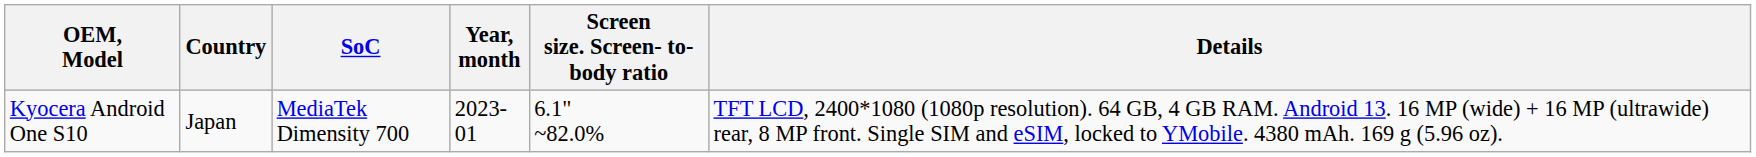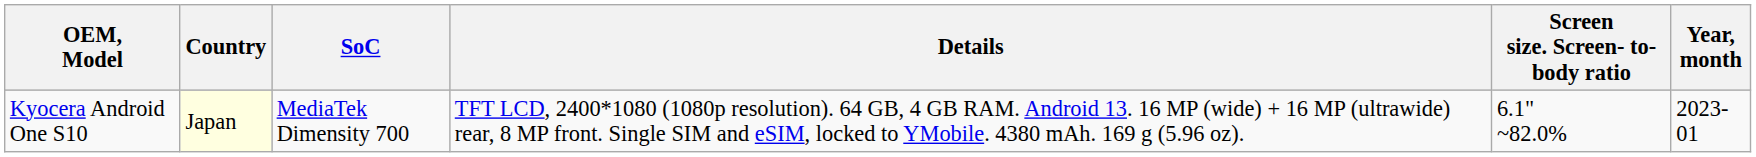columns swapped: (489, 47) <-> (1229, 47)
(211, 120) no background -> (211, 120) lightyellow background
